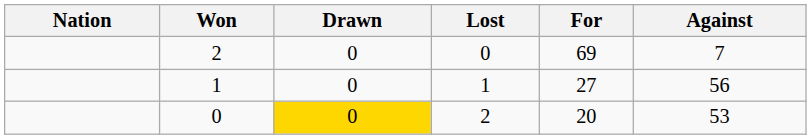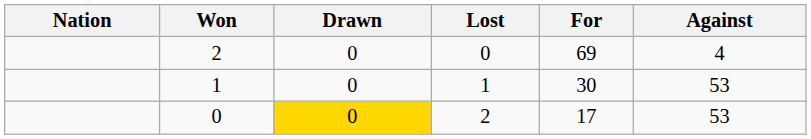(719, 52) 7 -> (719, 52) 4
(586, 85) 27 -> (586, 85) 30
(719, 85) 56 -> (719, 85) 53
(586, 117) 20 -> (586, 117) 17
